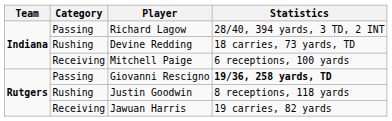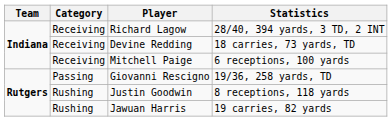(73, 29) Passing -> (79, 29) Receiving
(73, 45) Rushing -> (79, 45) Receiving
(273, 77) bold -> (273, 77) normal
(79, 108) Receiving -> (73, 108) Rushing
